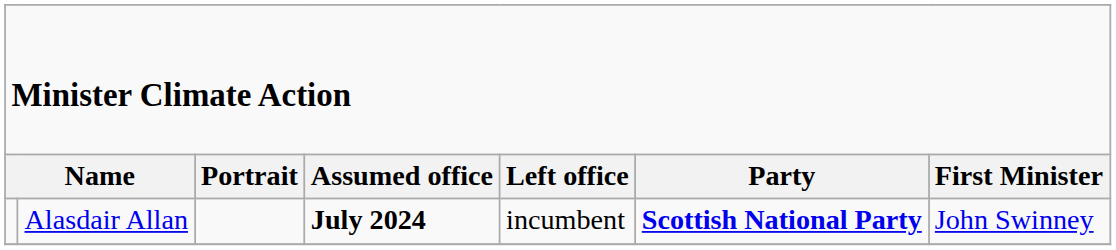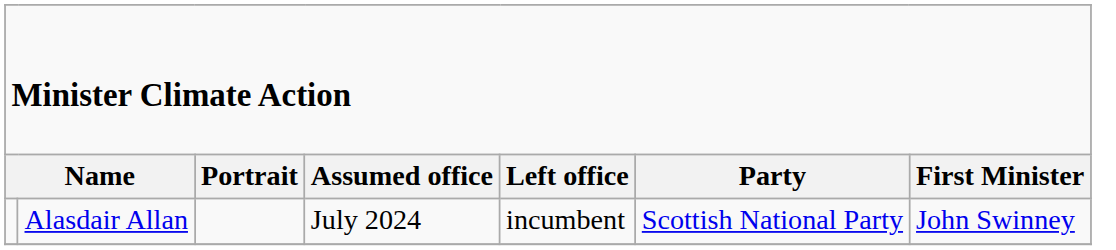(368, 220) bold -> (366, 220) normal
(782, 220) bold -> (772, 220) normal
